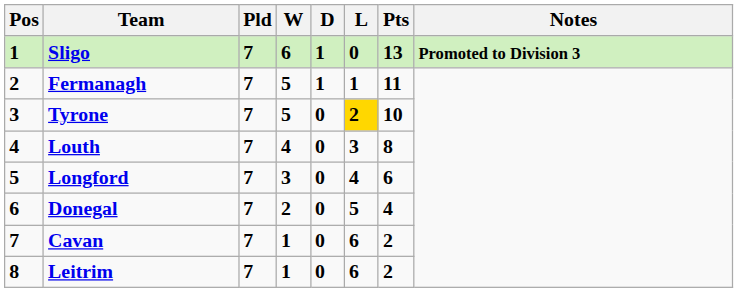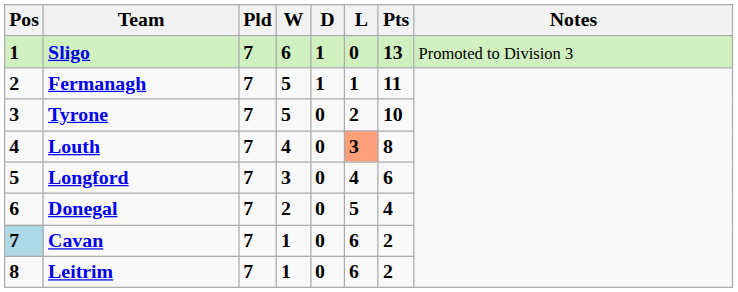(499, 51) bold -> (496, 52) normal
(354, 114) gold background -> (354, 114) no background
(354, 146) no background -> (354, 146) lightsalmon background
(14, 240) no background -> (14, 240) lightblue background
